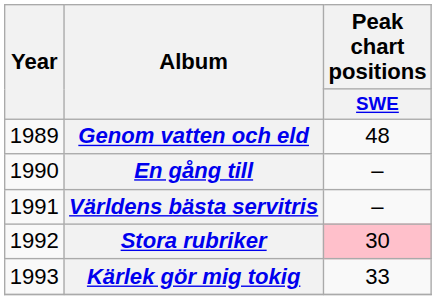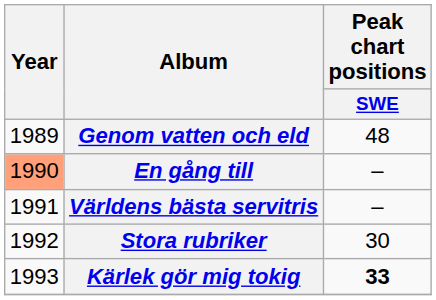(34, 171) no background -> (34, 171) lightsalmon background
(377, 241) pink background -> (377, 241) no background
(377, 276) normal -> (377, 276) bold
